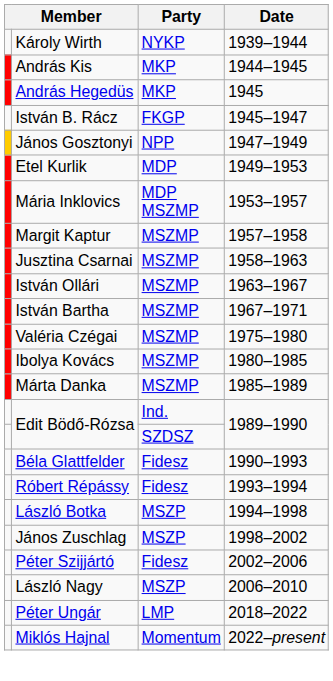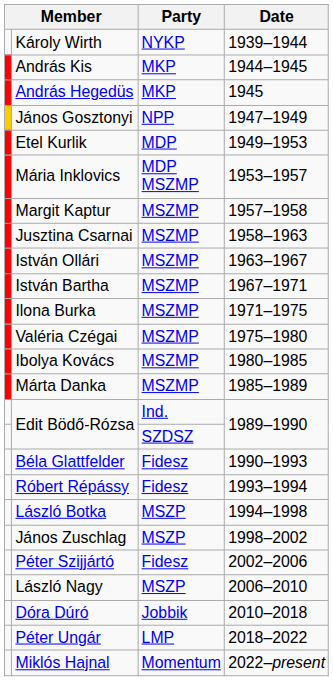- row: (67, 117)
+ row: (56, 311)
+ row: (52, 612)
